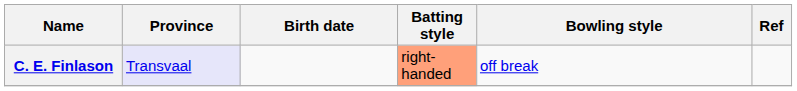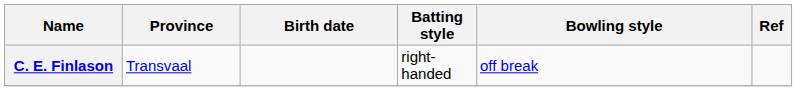(159, 66) lavender background -> (159, 66) no background
(426, 66) lightsalmon background -> (426, 66) no background
